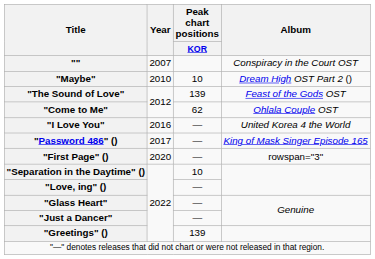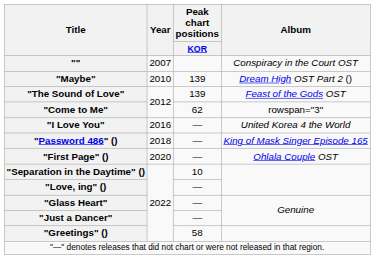(197, 79) 10 -> (197, 79) 139
(296, 109) Ohlala Couple OST -> (296, 109) rowspan="3"
(160, 140) 2017 -> (160, 140) 2018
(296, 156) rowspan="3" -> (296, 156) Ohlala Couple OST
(197, 233) 139 -> (197, 233) 58
